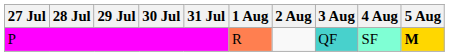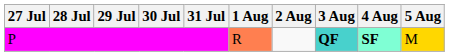(328, 39) normal -> (329, 39) bold
(370, 39) normal -> (370, 39) bold
(412, 39) bold -> (411, 39) normal
